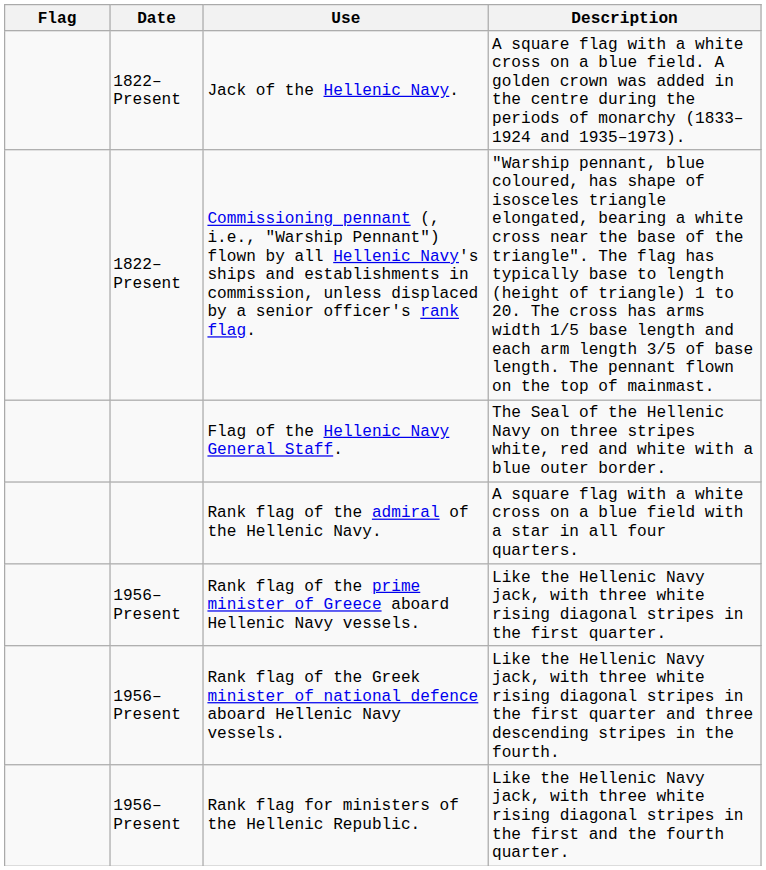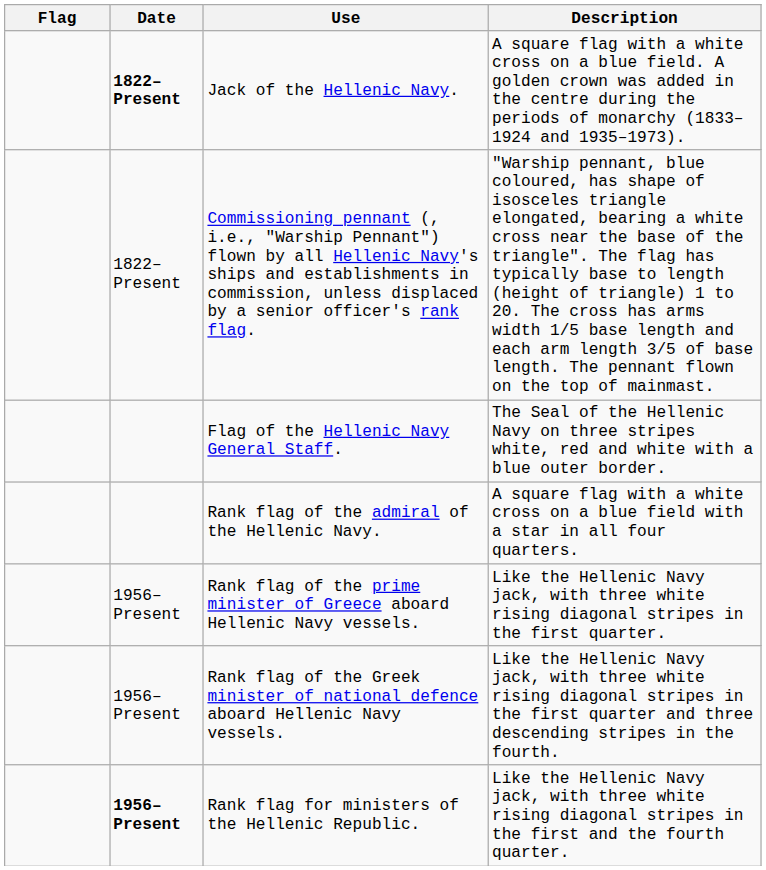(147, 91) normal -> (147, 91) bold
(147, 815) normal -> (147, 815) bold
